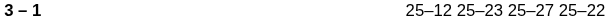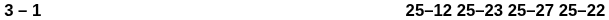(505, 10) normal -> (505, 10) bold
